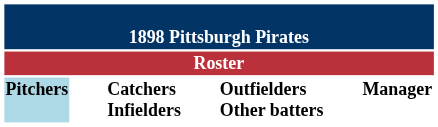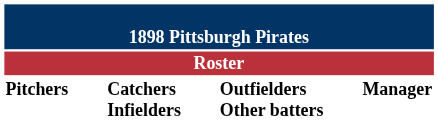(37, 89) lightblue background -> (37, 89) no background
